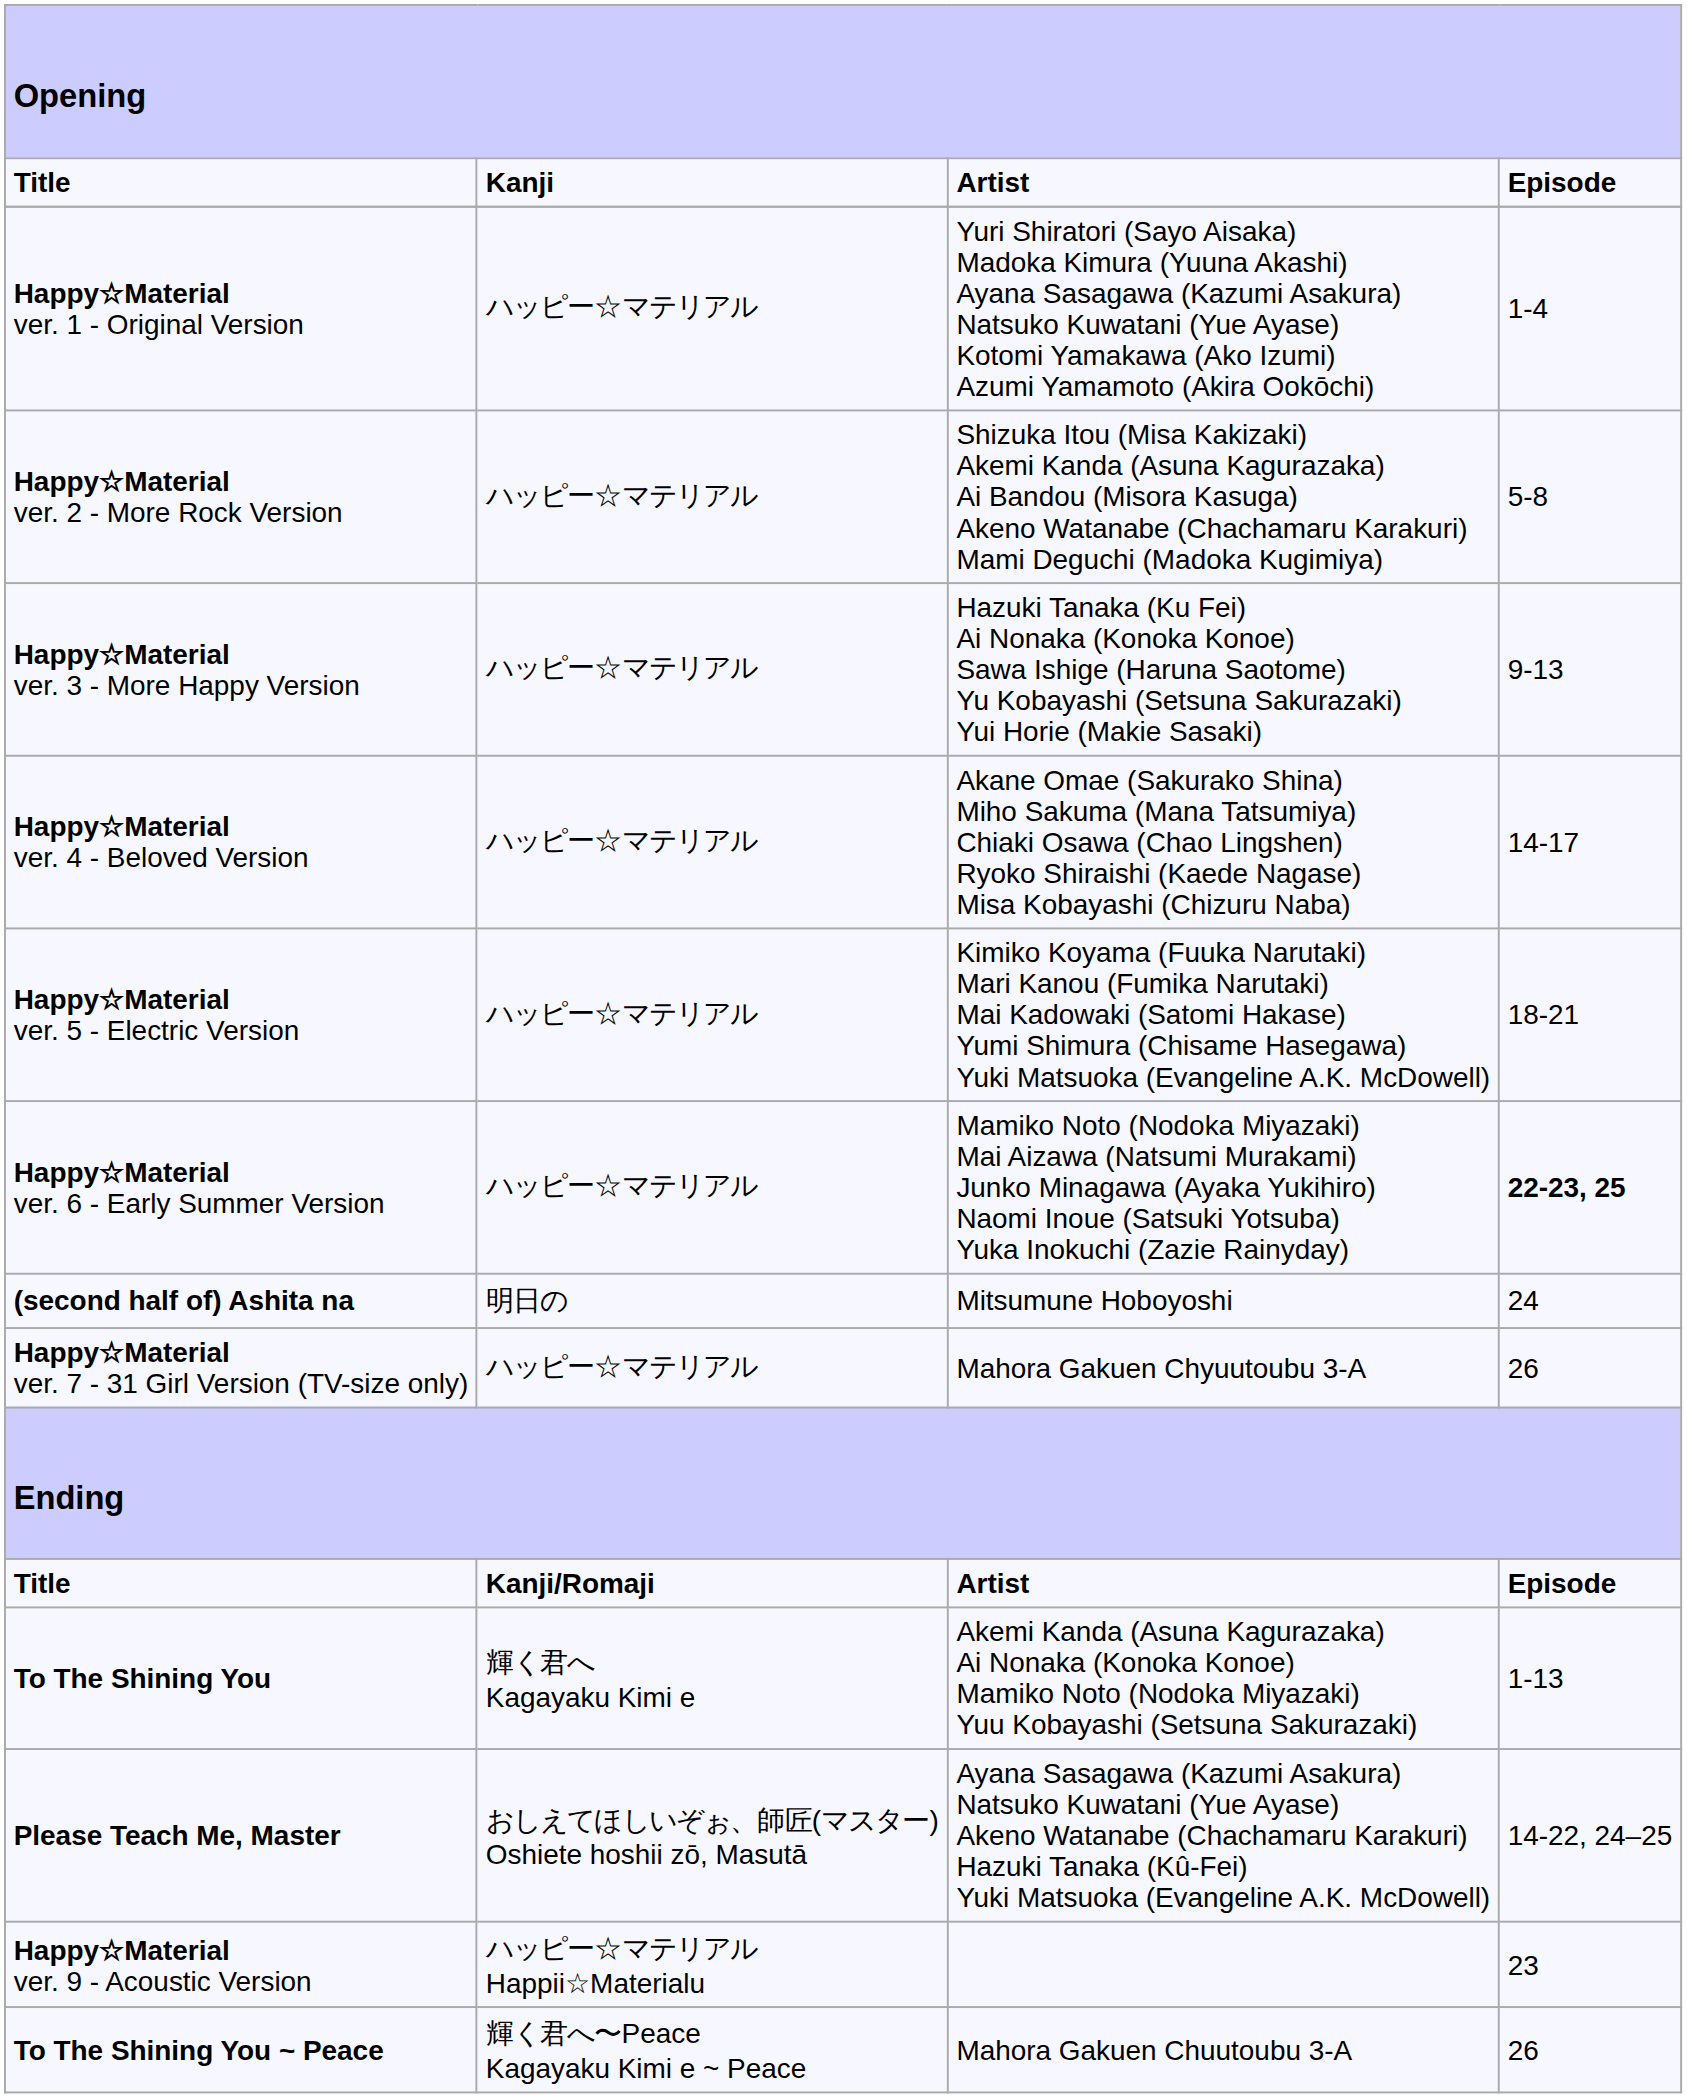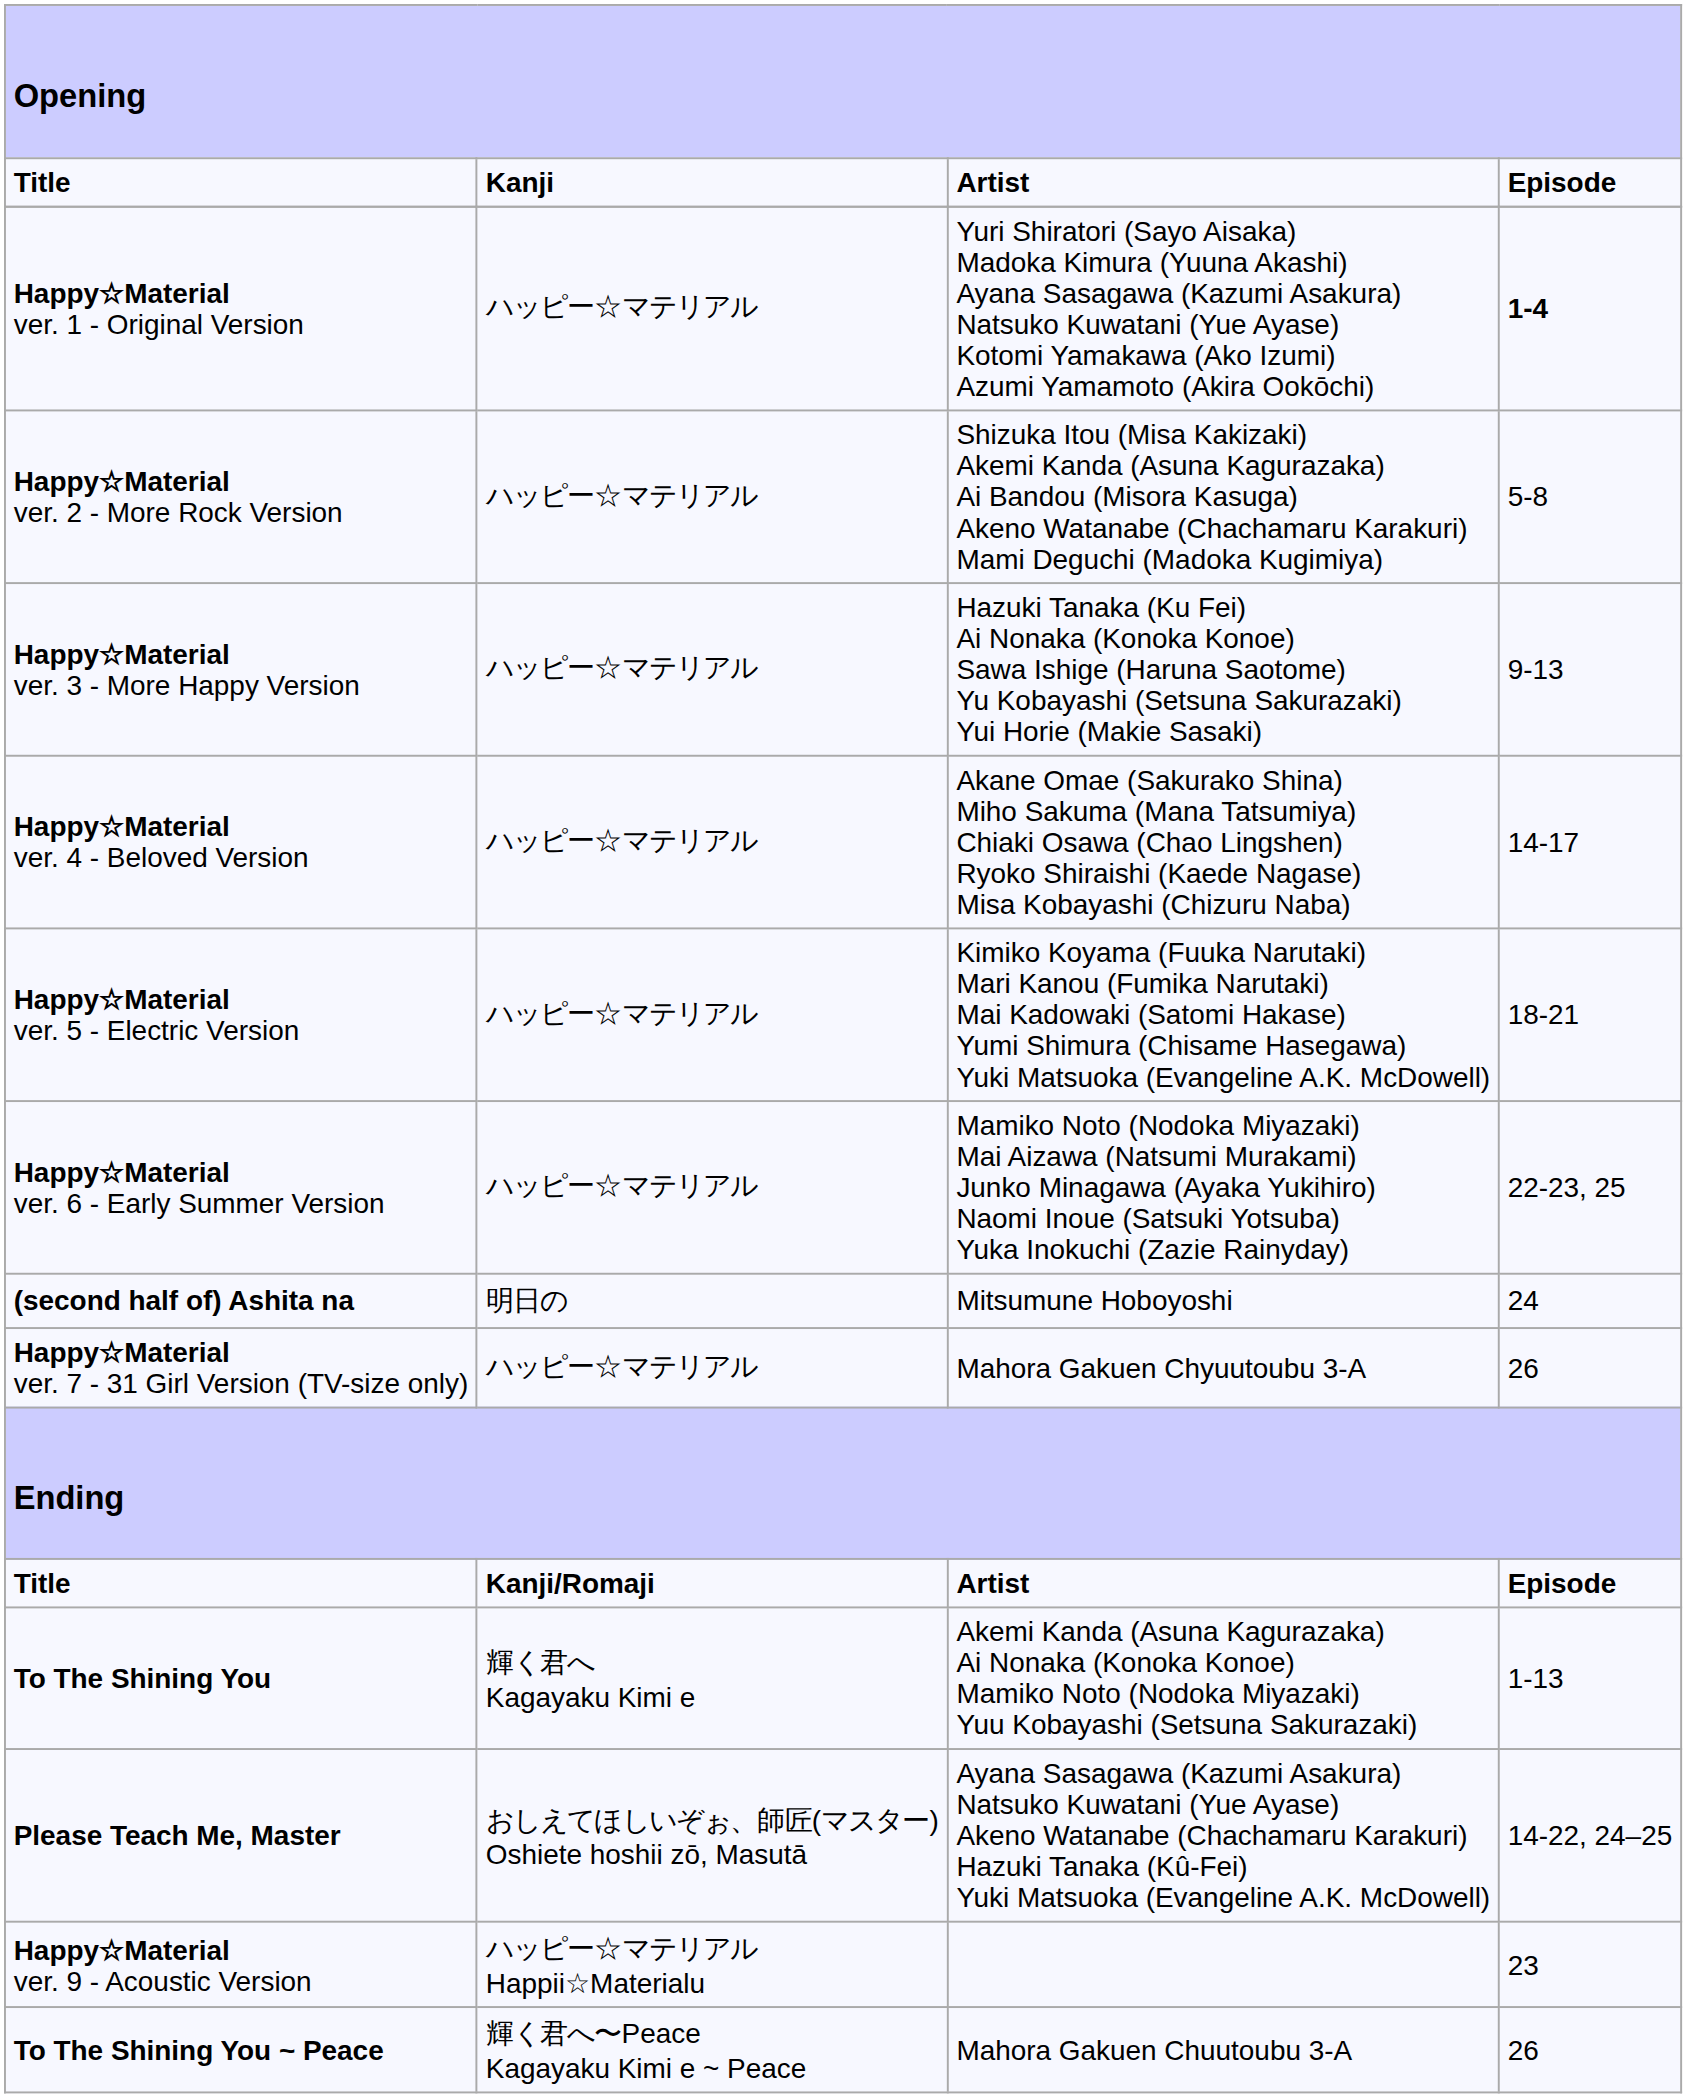(1528, 308) normal -> (1528, 308) bold
(1567, 1187) bold -> (1567, 1187) normal
